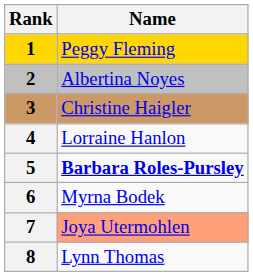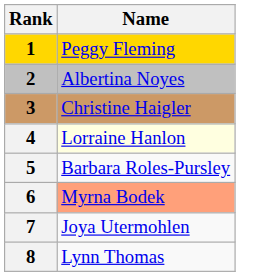(123, 138) no background -> (123, 138) lightyellow background
(152, 167) bold -> (146, 167) normal
(113, 197) no background -> (113, 197) lightsalmon background
(125, 227) lightsalmon background -> (125, 227) no background
